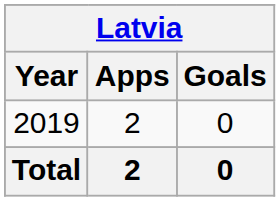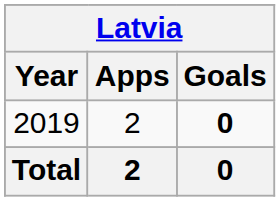(225, 123) normal -> (225, 123) bold
